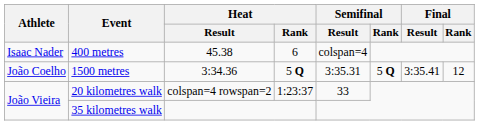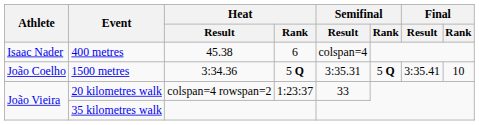(458, 72) 12 -> (458, 72) 10
